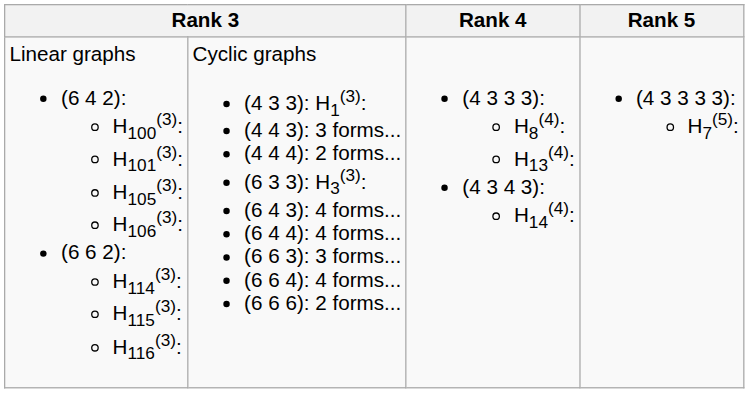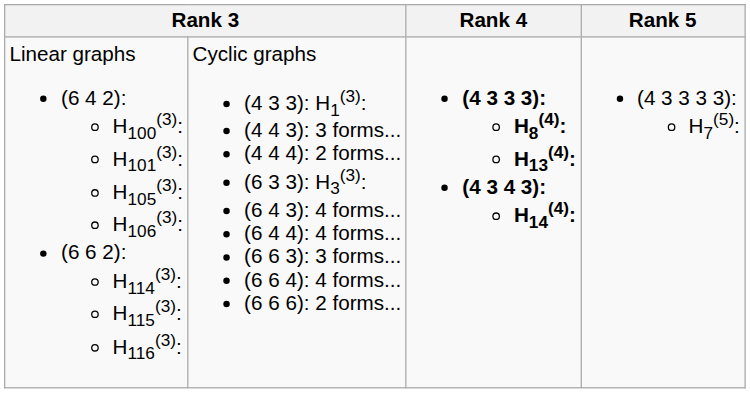(493, 159) normal -> (493, 159) bold
